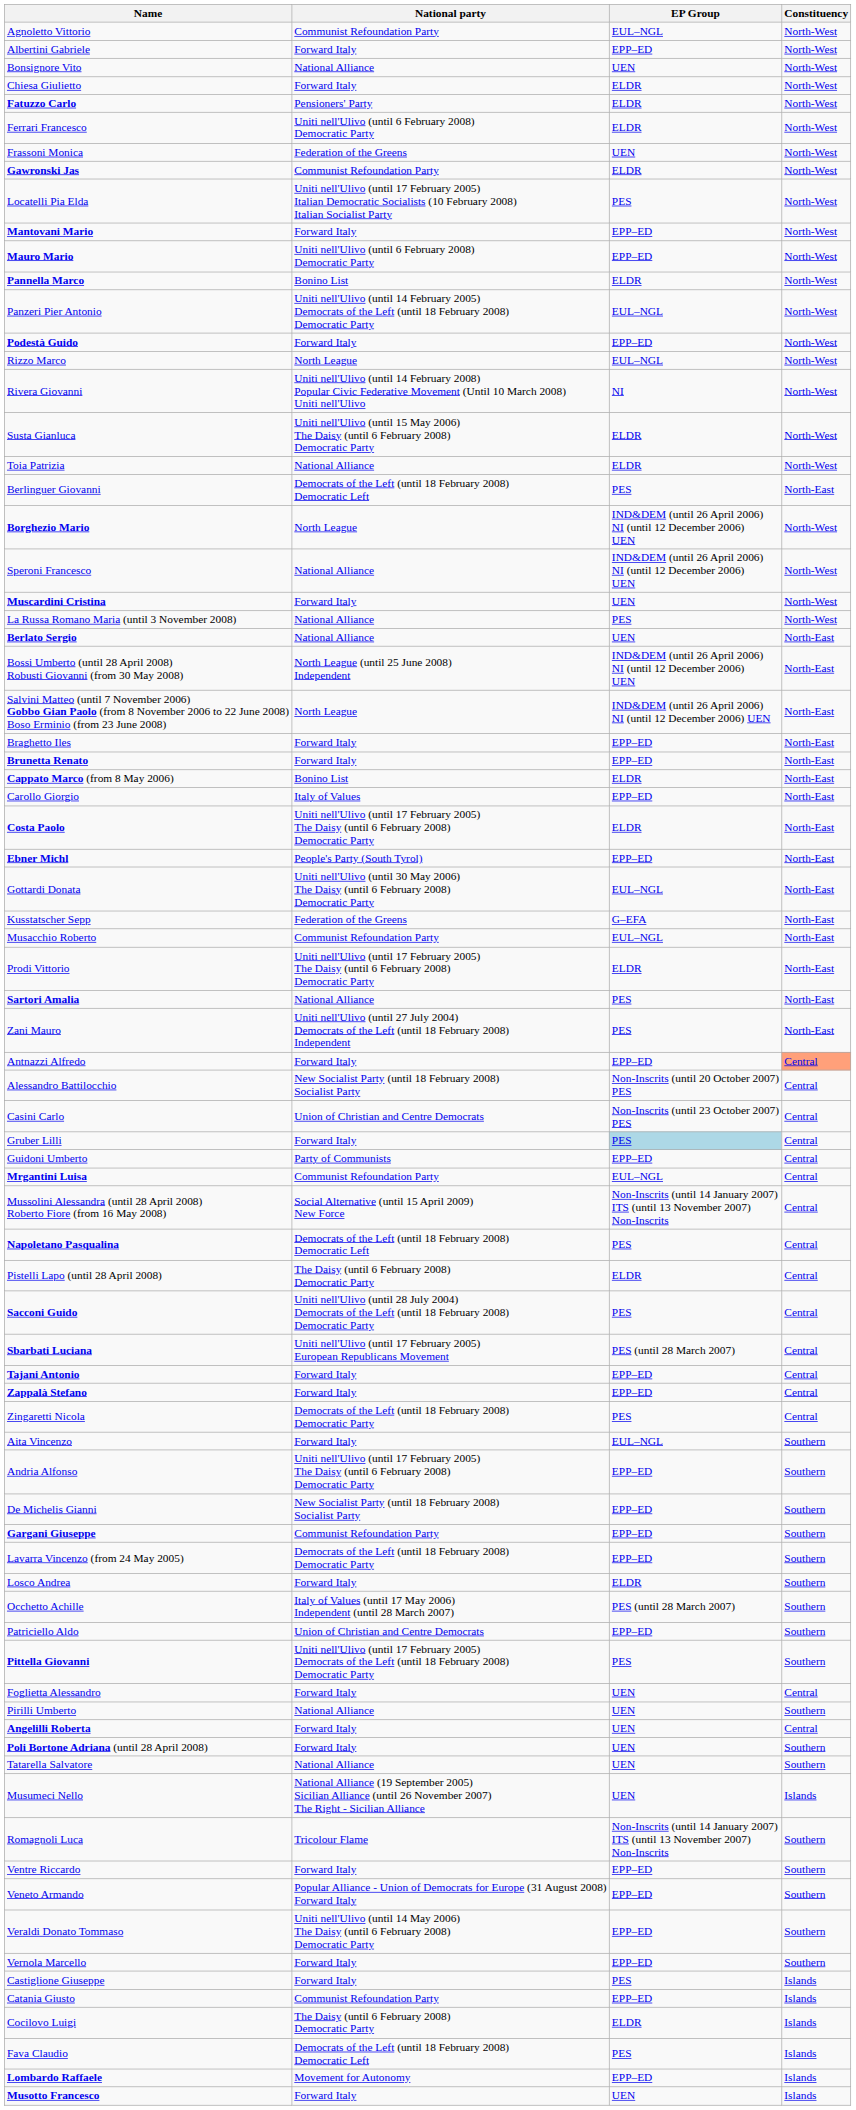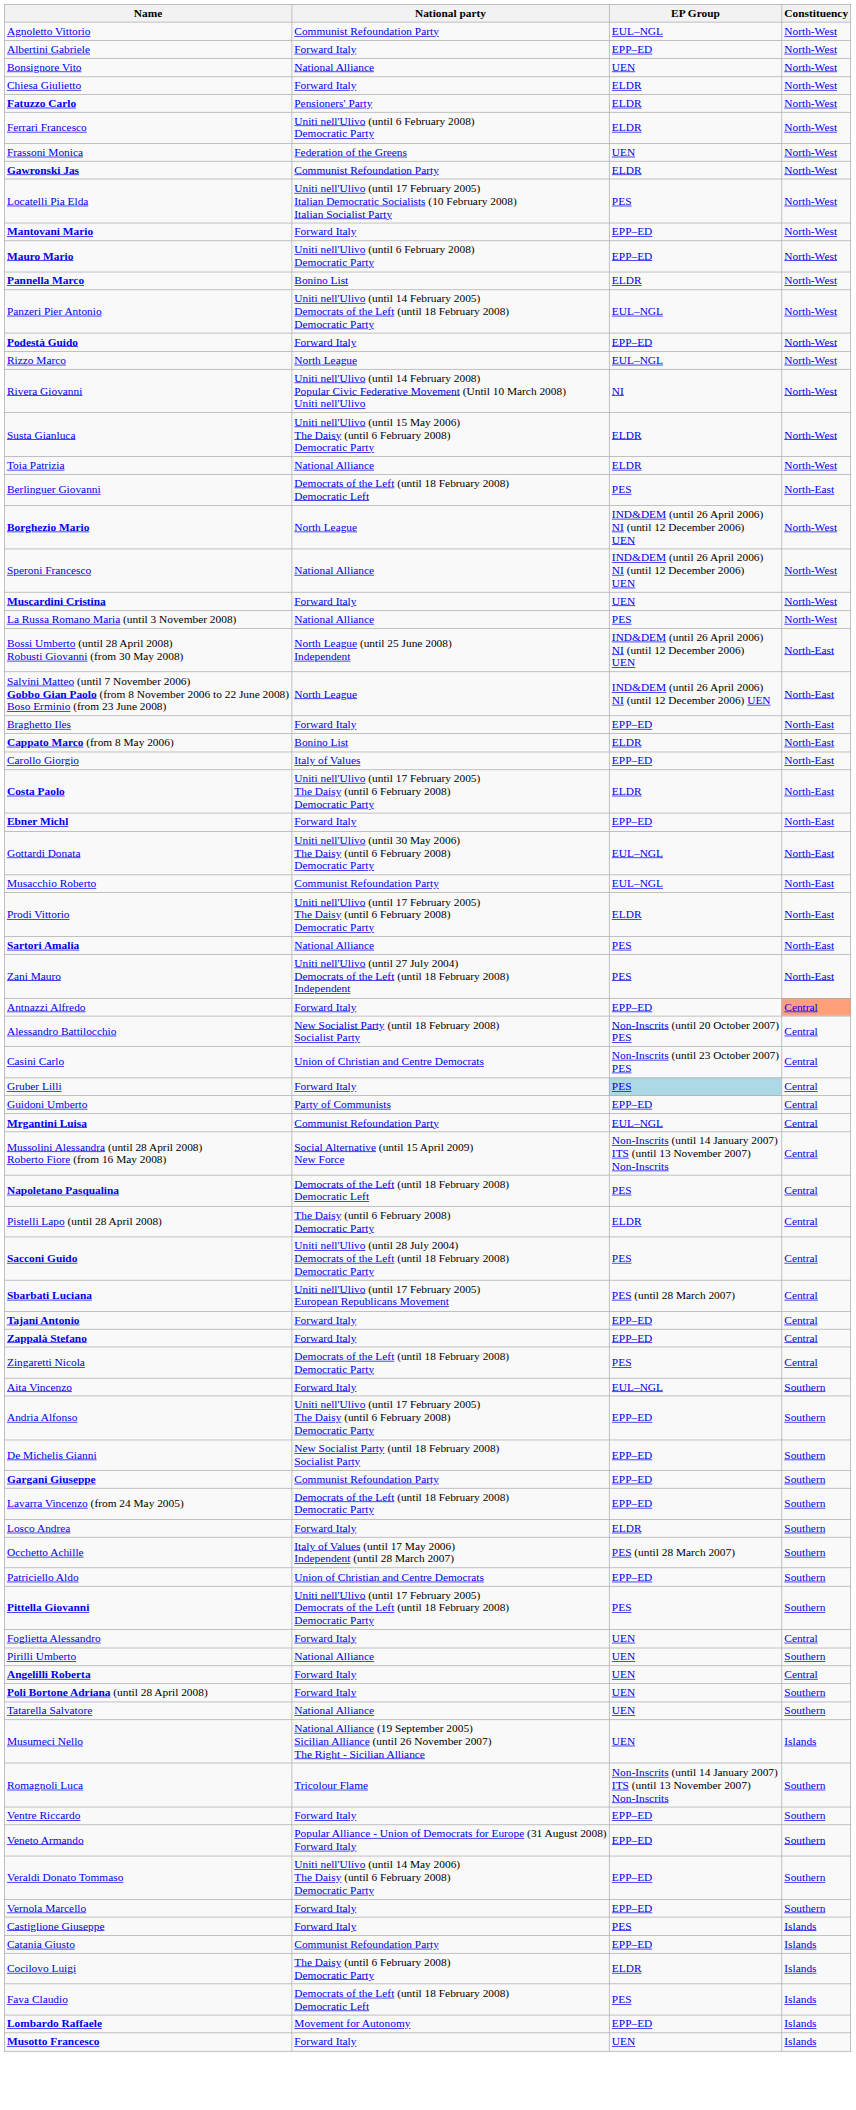- row: (42, 637)
- row: (48, 760)
(358, 858) People's Party (South Tyrol) -> (325, 822) Forward Italy
- row: (49, 920)
